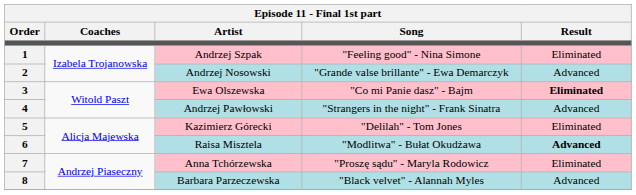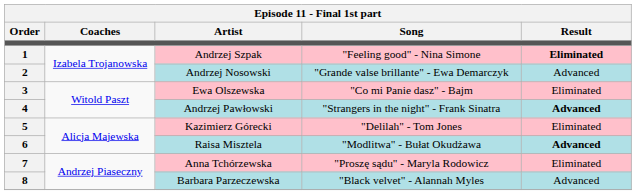(576, 54) normal -> (576, 54) bold
(576, 90) bold -> (576, 90) normal
(576, 108) normal -> (576, 108) bold
